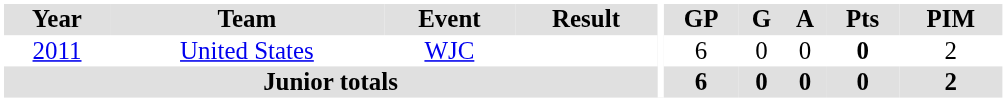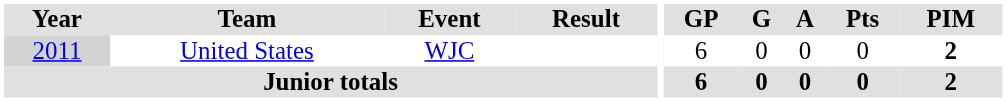(57, 50) no background -> (57, 50) lightgrey background
(863, 50) bold -> (863, 50) normal
(951, 50) normal -> (951, 50) bold
